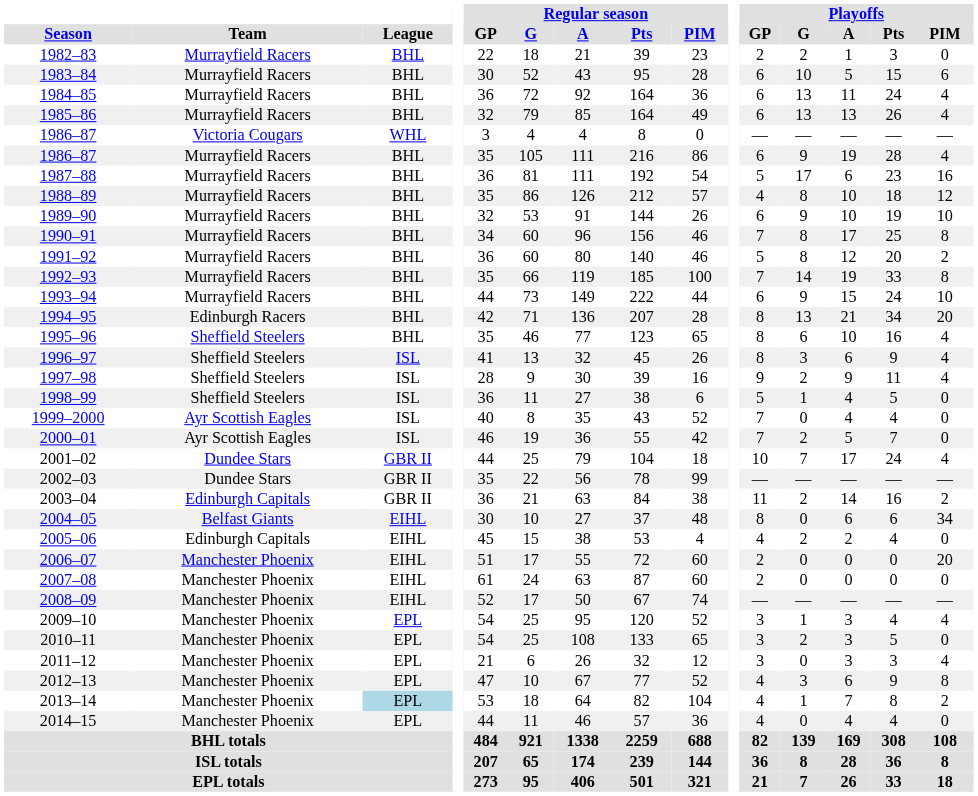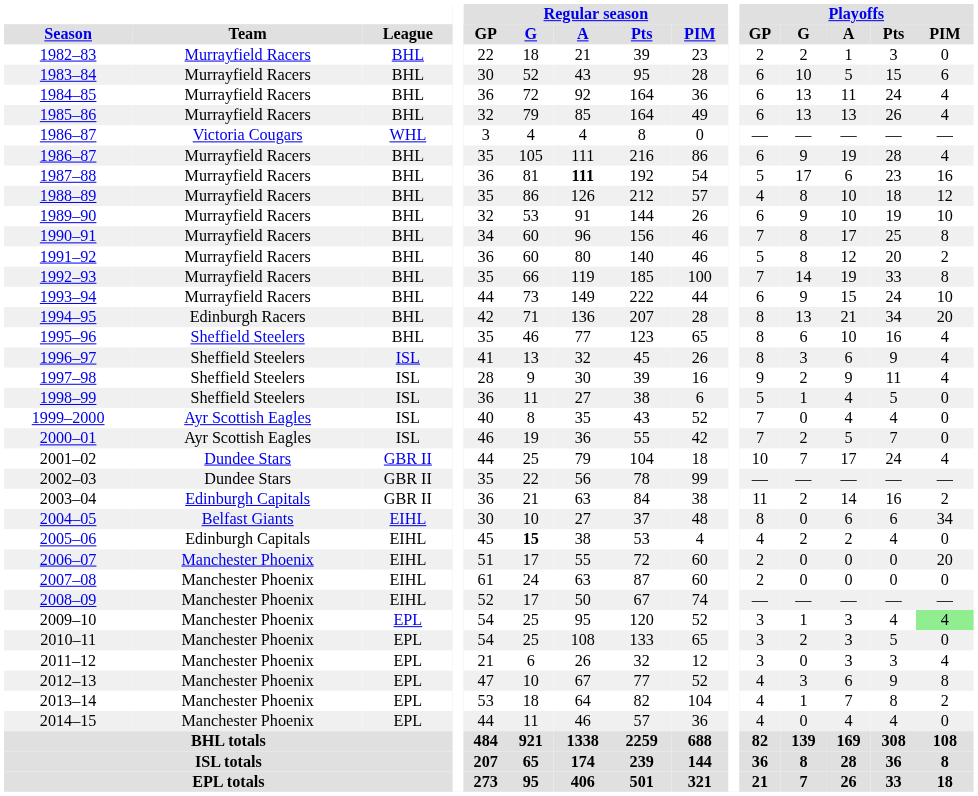(583, 175) normal -> (583, 175) bold
(531, 539) normal -> (531, 539) bold
(945, 620) no background -> (945, 620) lightgreen background
(408, 700) lightblue background -> (408, 700) no background
